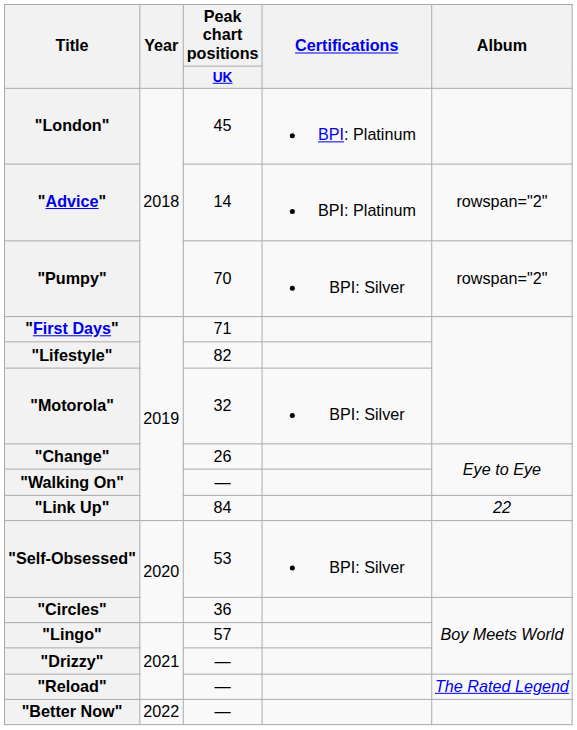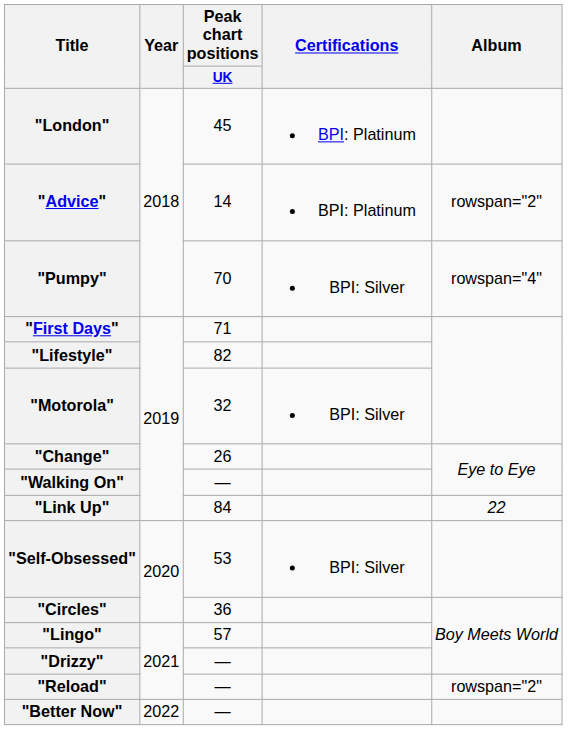(502, 278) rowspan="2" -> (496, 278) rowspan="4"
(502, 686) The Rated Legend -> (496, 686) rowspan="2"
